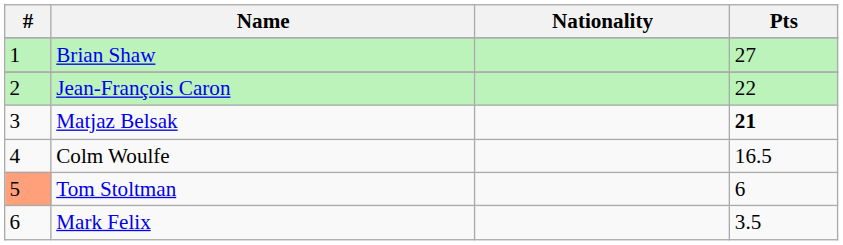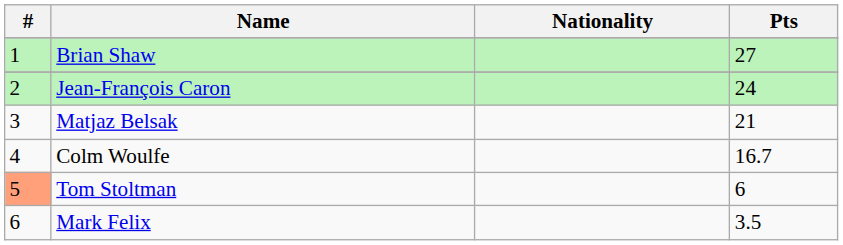(745, 88) 22 -> (745, 88) 24
(745, 121) bold -> (745, 121) normal
(753, 155) 16.5 -> (753, 155) 16.7
